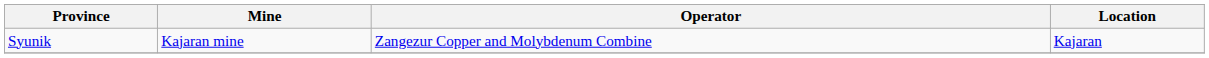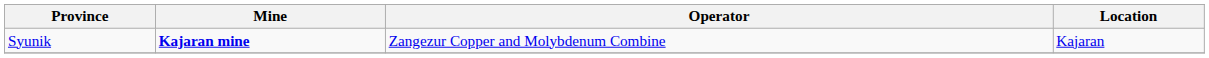(202, 40) normal -> (204, 40) bold
